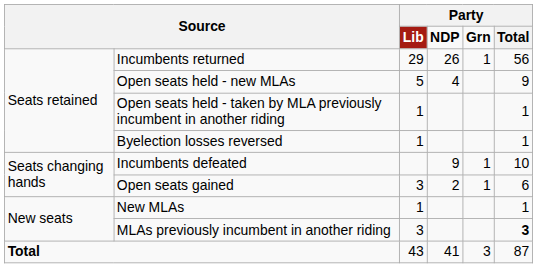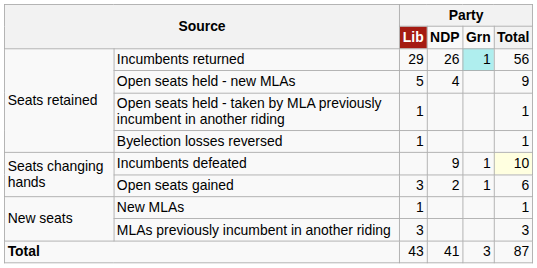(487, 59) no background -> (487, 59) paleturquoise background
(522, 163) no background -> (522, 163) lightyellow background
(525, 229) bold -> (525, 229) normal
